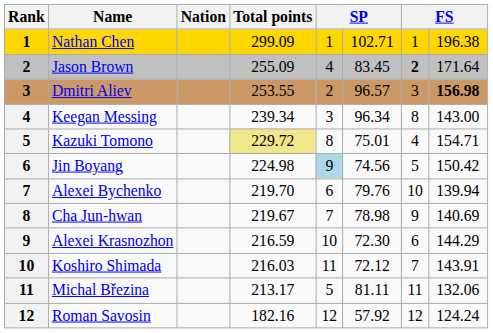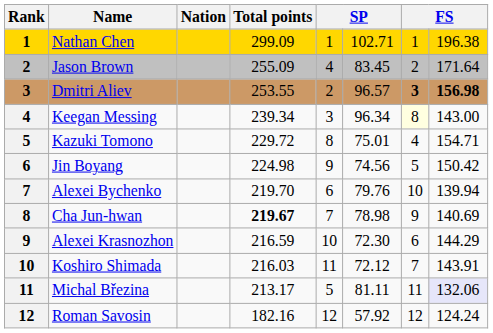(415, 66) bold -> (415, 66) normal
(415, 91) normal -> (415, 91) bold
(415, 116) no background -> (415, 116) lightyellow background
(273, 141) khaki background -> (273, 141) no background
(329, 166) lightblue background -> (329, 166) no background
(273, 215) normal -> (273, 215) bold
(458, 290) no background -> (458, 290) lavender background
